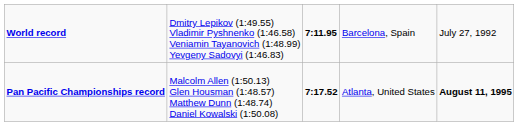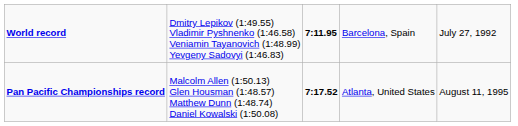(475, 92) bold -> (474, 92) normal
